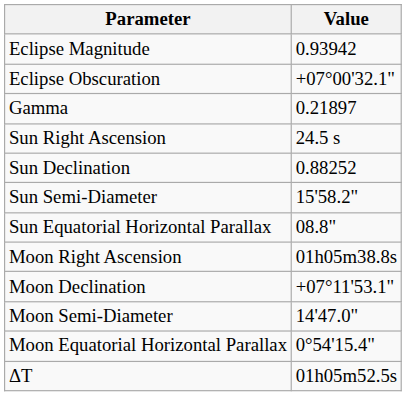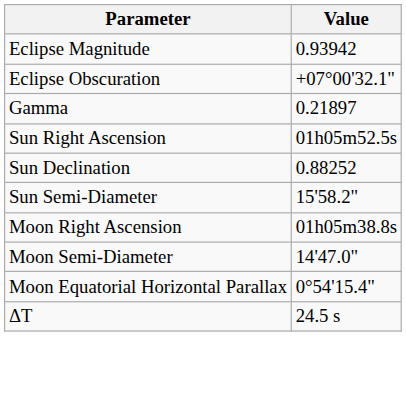(318, 138) 24.5 s -> (346, 138) 01h05m52.5s
- row: (140, 227)
- row: (77, 286)
(346, 375) 01h05m52.5s -> (318, 316) 24.5 s
